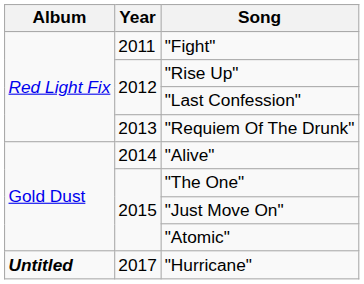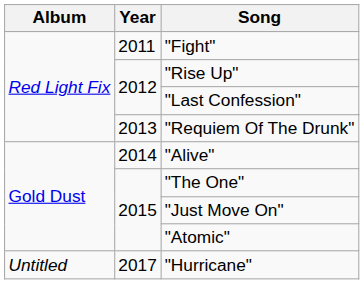(41, 264) bold -> (38, 264) normal
